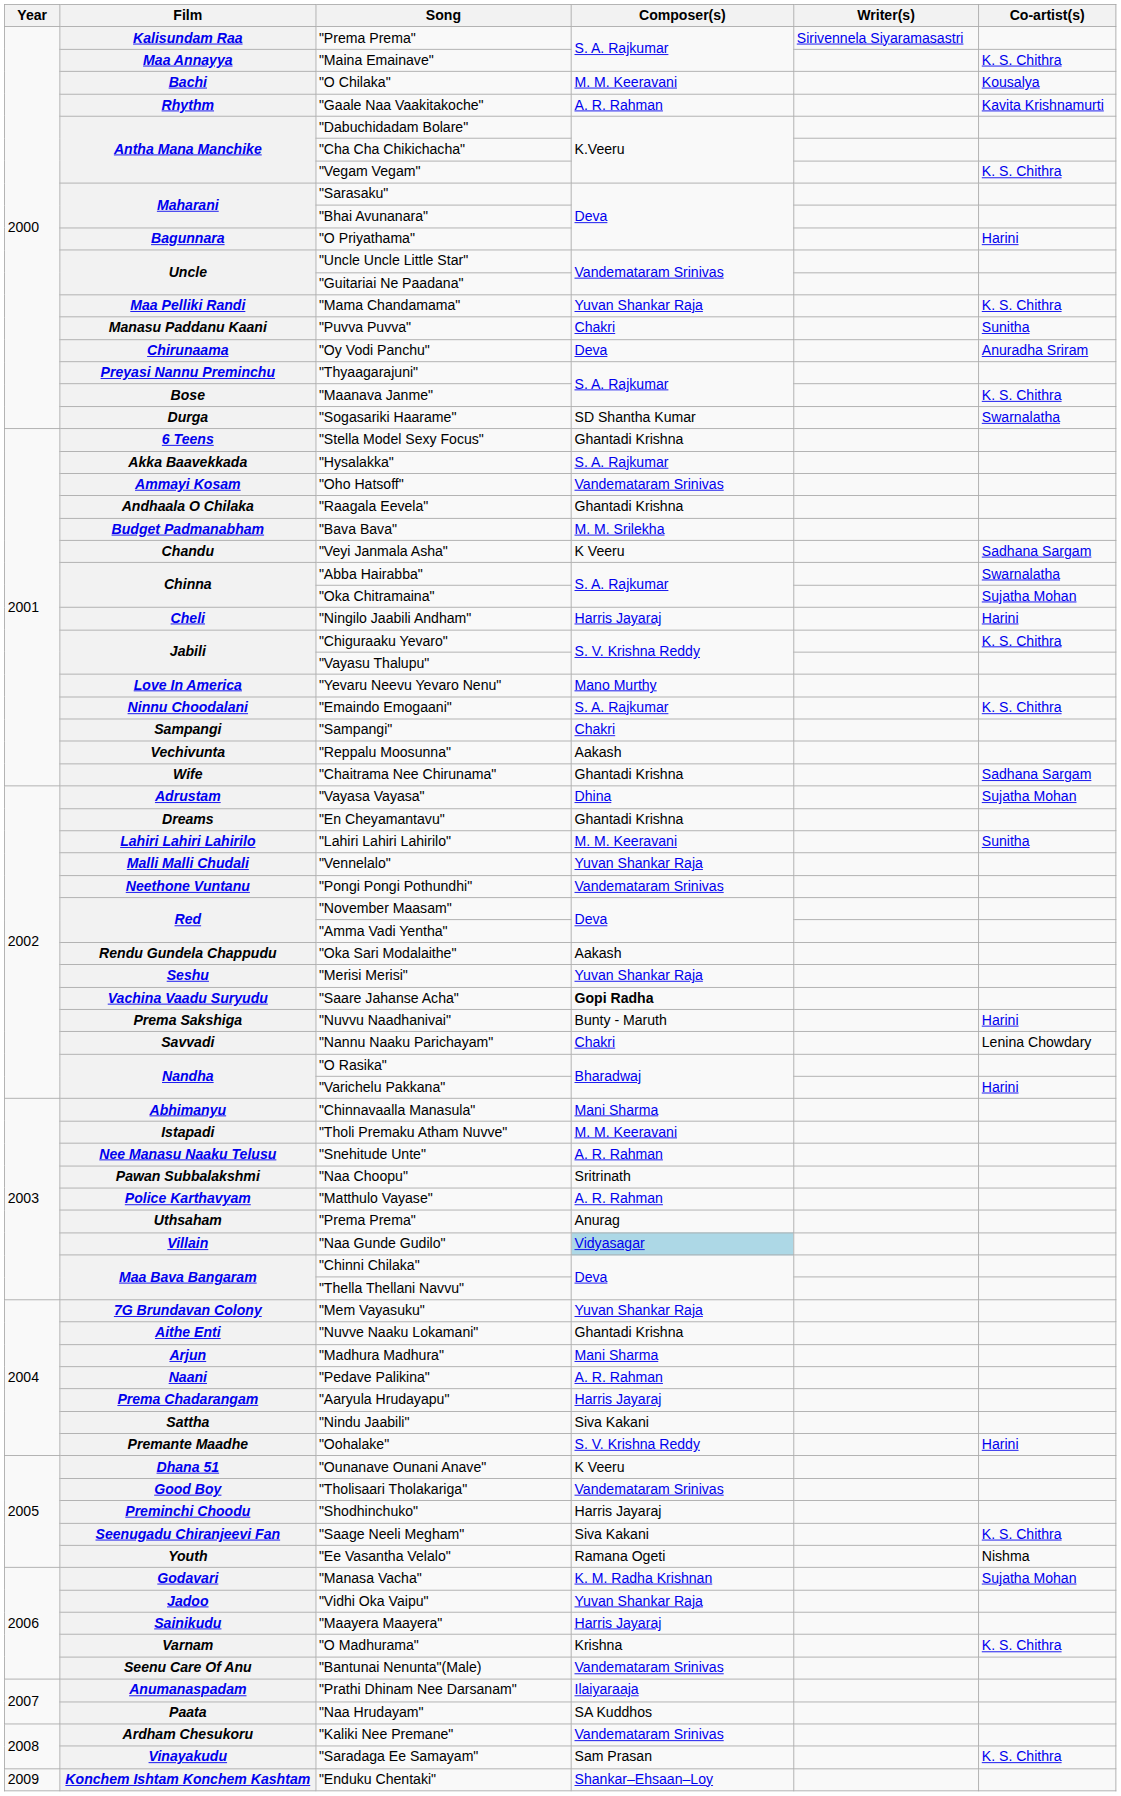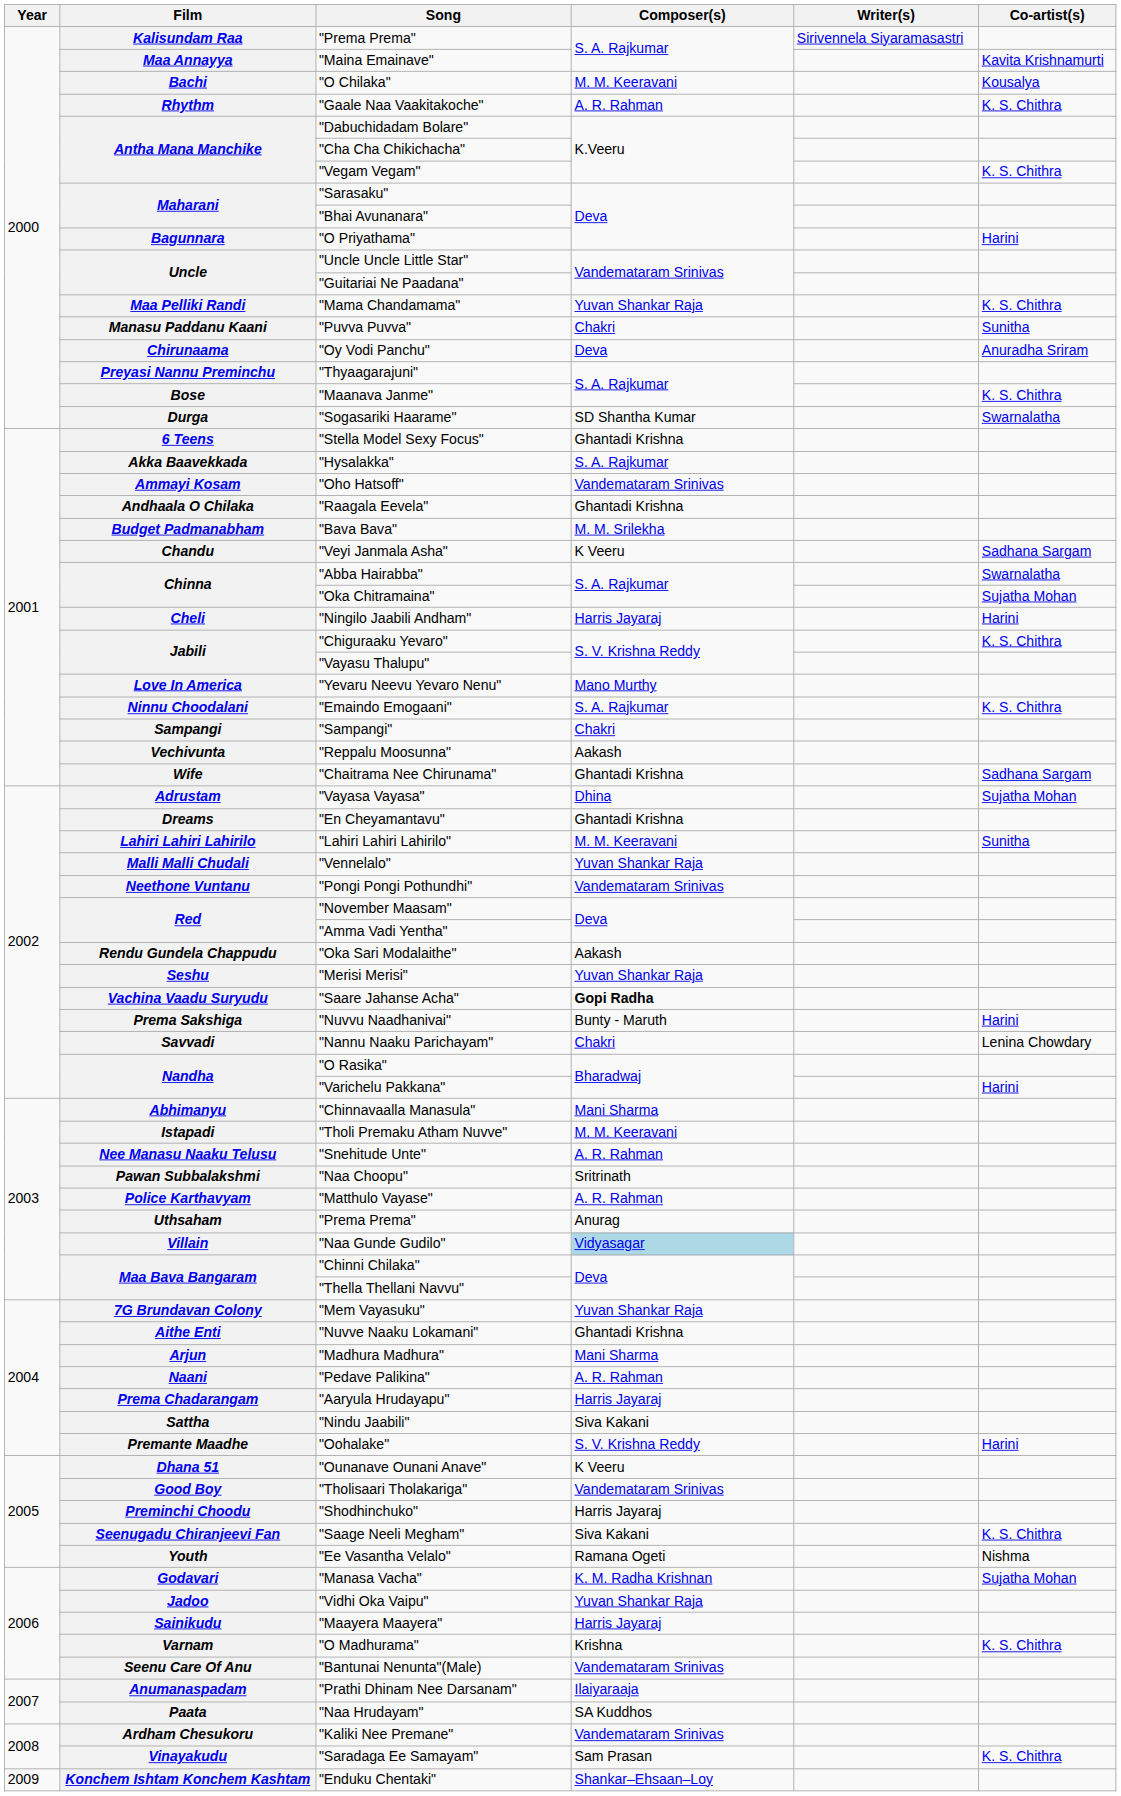(1022, 60) K. S. Chithra -> (1043, 60) Kavita Krishnamurti
(1043, 104) Kavita Krishnamurti -> (1022, 104) K. S. Chithra
